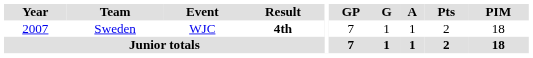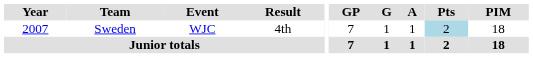(283, 28) bold -> (283, 28) normal
(446, 28) no background -> (446, 28) lightblue background
